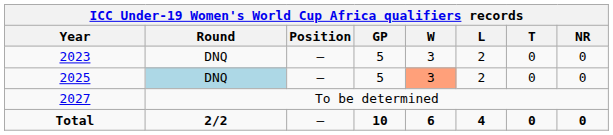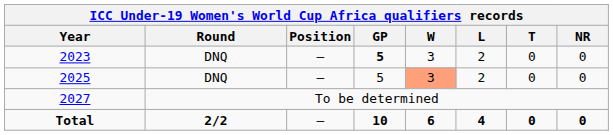(380, 57) normal -> (380, 57) bold
(216, 78) lightblue background -> (216, 78) no background
